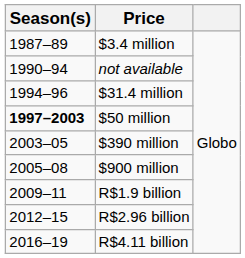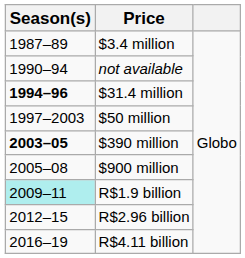(39, 93) normal -> (39, 93) bold
(47, 118) bold -> (47, 118) normal
(39, 143) normal -> (39, 143) bold
(38, 192) no background -> (38, 192) paleturquoise background
